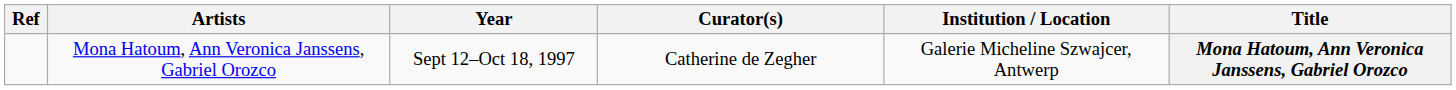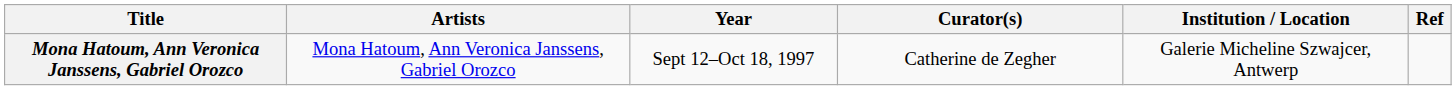columns swapped: (1310, 19) <-> (26, 19)
